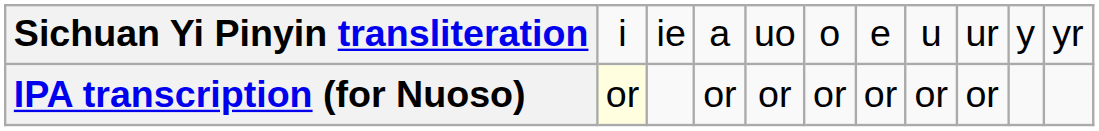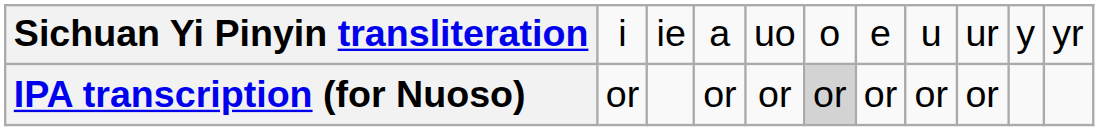(622, 93) lightyellow background -> (622, 93) no background
(830, 93) no background -> (830, 93) lightgrey background
